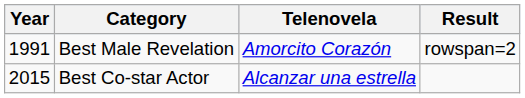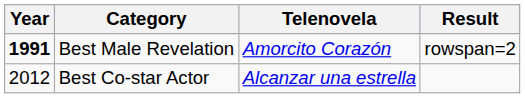(30, 48) normal -> (30, 48) bold
(30, 78) 2015 -> (30, 78) 2012
